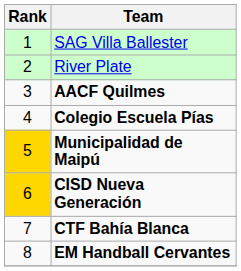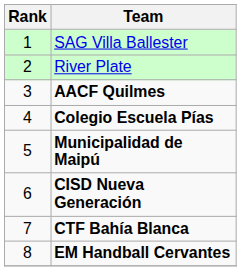(28, 151) gold background -> (28, 151) no background
(28, 194) gold background -> (28, 194) no background
